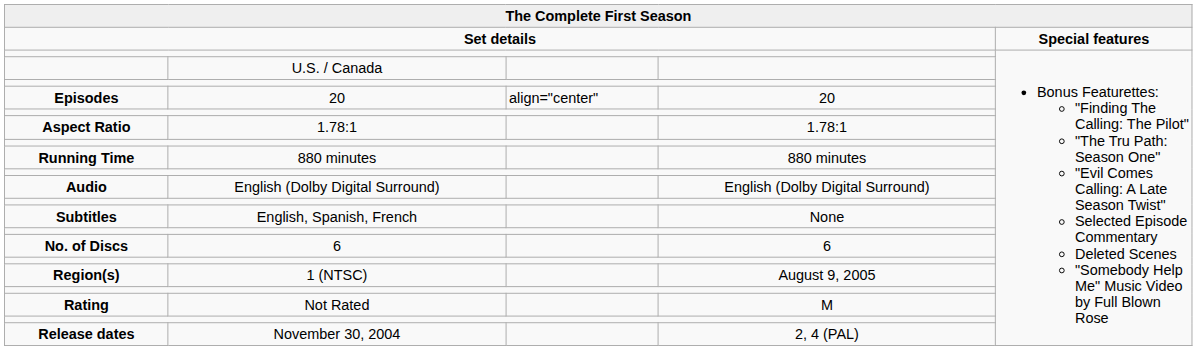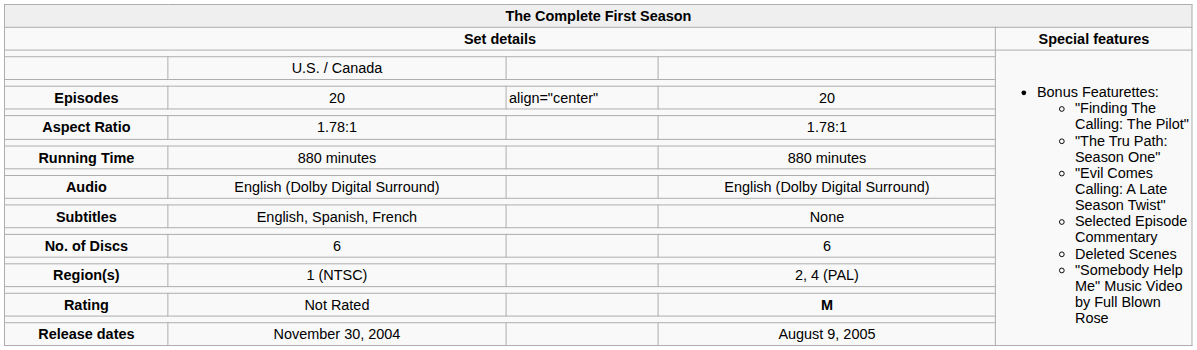(827, 276) August 9, 2005 -> (827, 276) 2, 4 (PAL)
(827, 305) normal -> (827, 305) bold
(827, 335) 2, 4 (PAL) -> (827, 335) August 9, 2005
